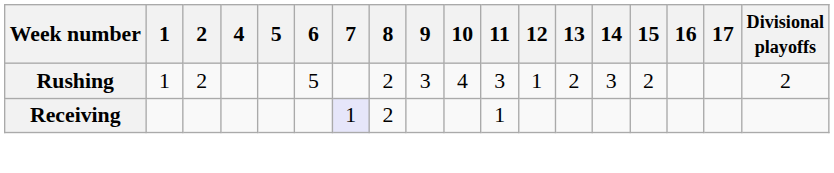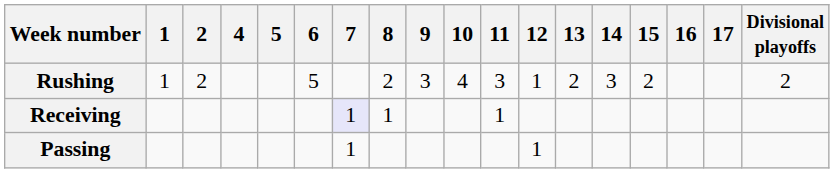(388, 115) 2 -> (388, 115) 1
+ row: (75, 149)
